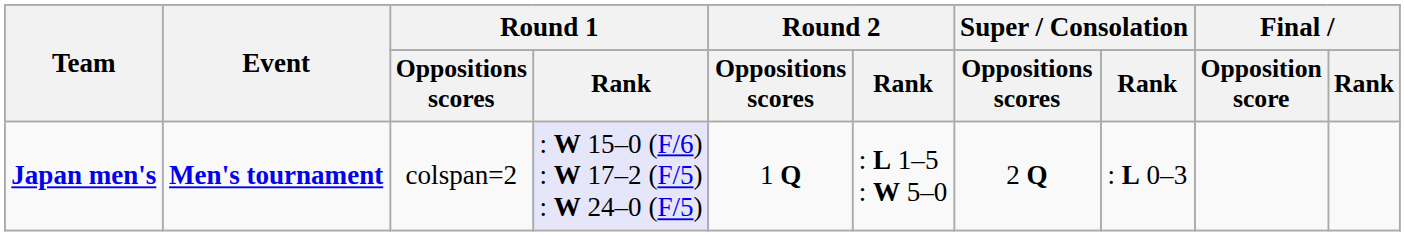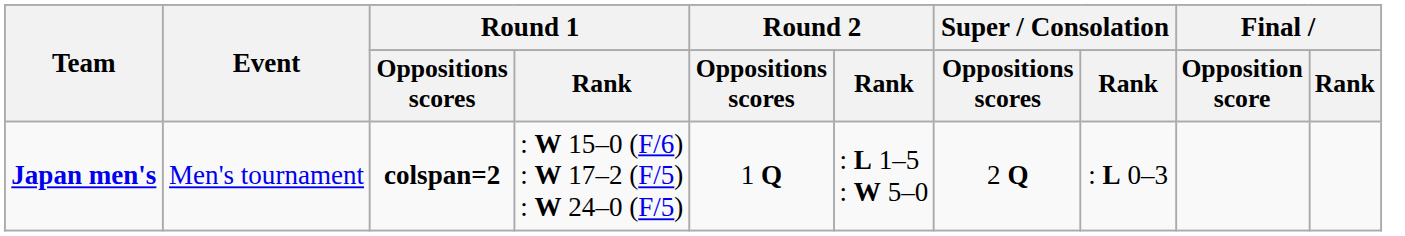(276, 176) bold -> (267, 176) normal
(461, 176) normal -> (442, 176) bold
(621, 176) lavender background -> (602, 176) no background
